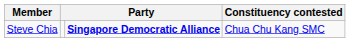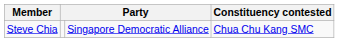(144, 29) bold -> (138, 29) normal
